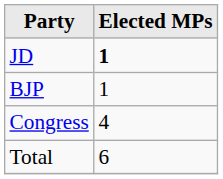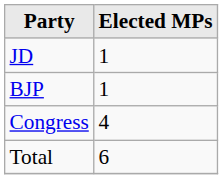(104, 55) bold -> (104, 55) normal
